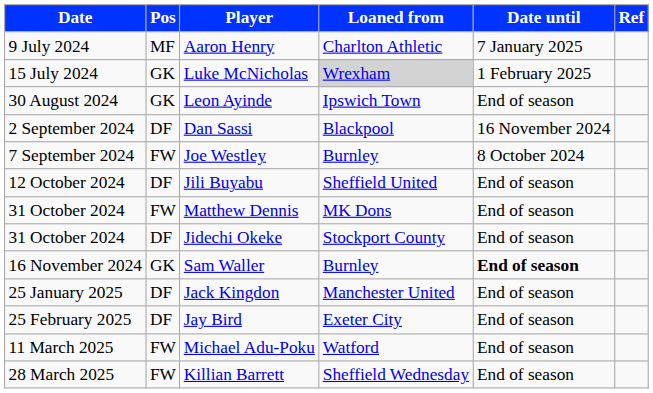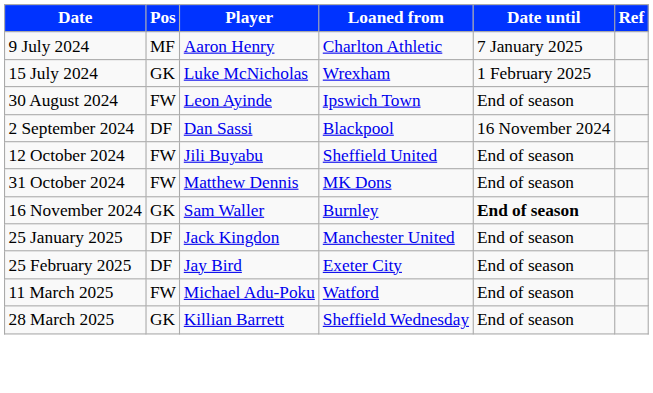(357, 73) lightgrey background -> (357, 73) no background
(162, 100) GK -> (163, 100) FW
- row: (225, 155)
(161, 182) DF -> (163, 155) FW
- row: (233, 237)
(163, 374) FW -> (162, 319) GK
